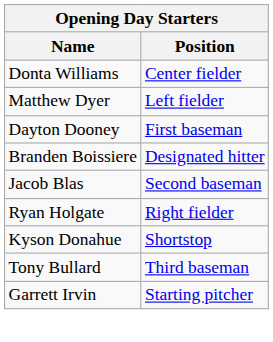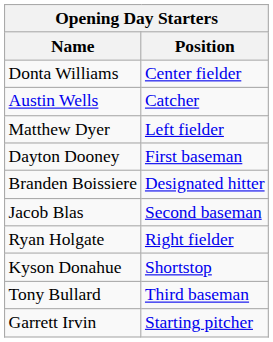+ row: (53, 101)
